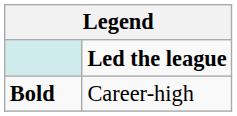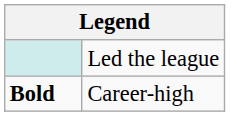(157, 57) bold -> (153, 57) normal
